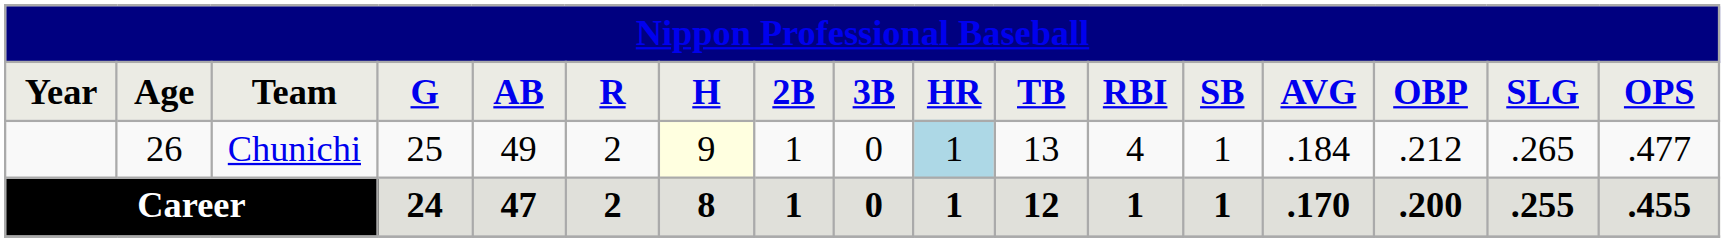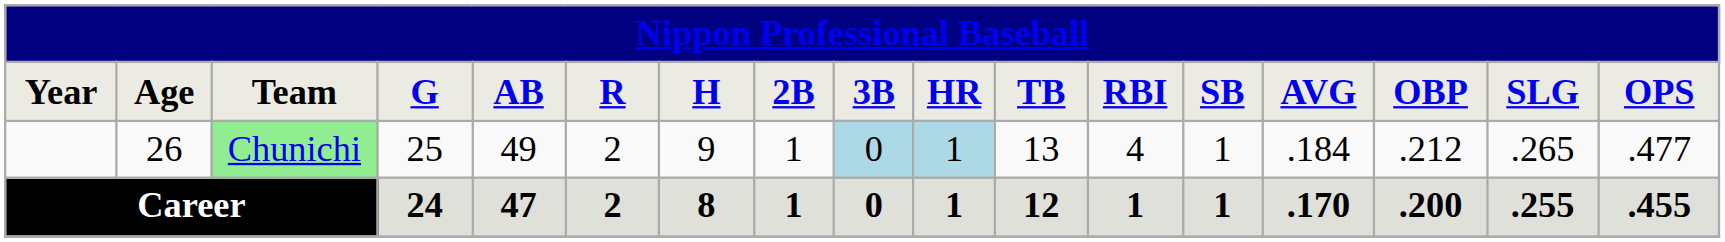(294, 148) no background -> (294, 148) lightgreen background
(706, 148) lightyellow background -> (706, 148) no background
(874, 148) no background -> (874, 148) lightblue background
